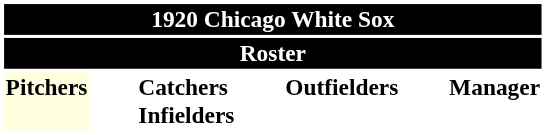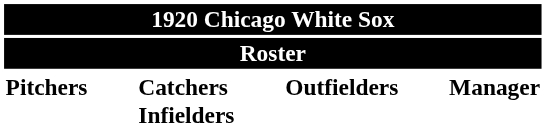(47, 86) lightyellow background -> (47, 86) no background
